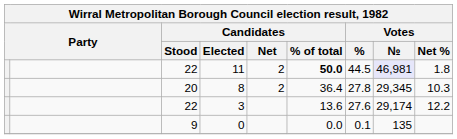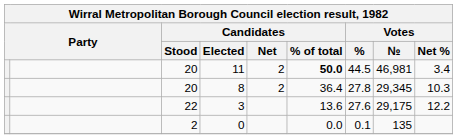(191, 69) 22 -> (191, 69) 20
(394, 69) lavender background -> (394, 69) no background
(442, 69) 1.8 -> (442, 69) 3.4
(394, 106) 29,174 -> (394, 106) 29,175
(194, 125) 9 -> (194, 125) 2
